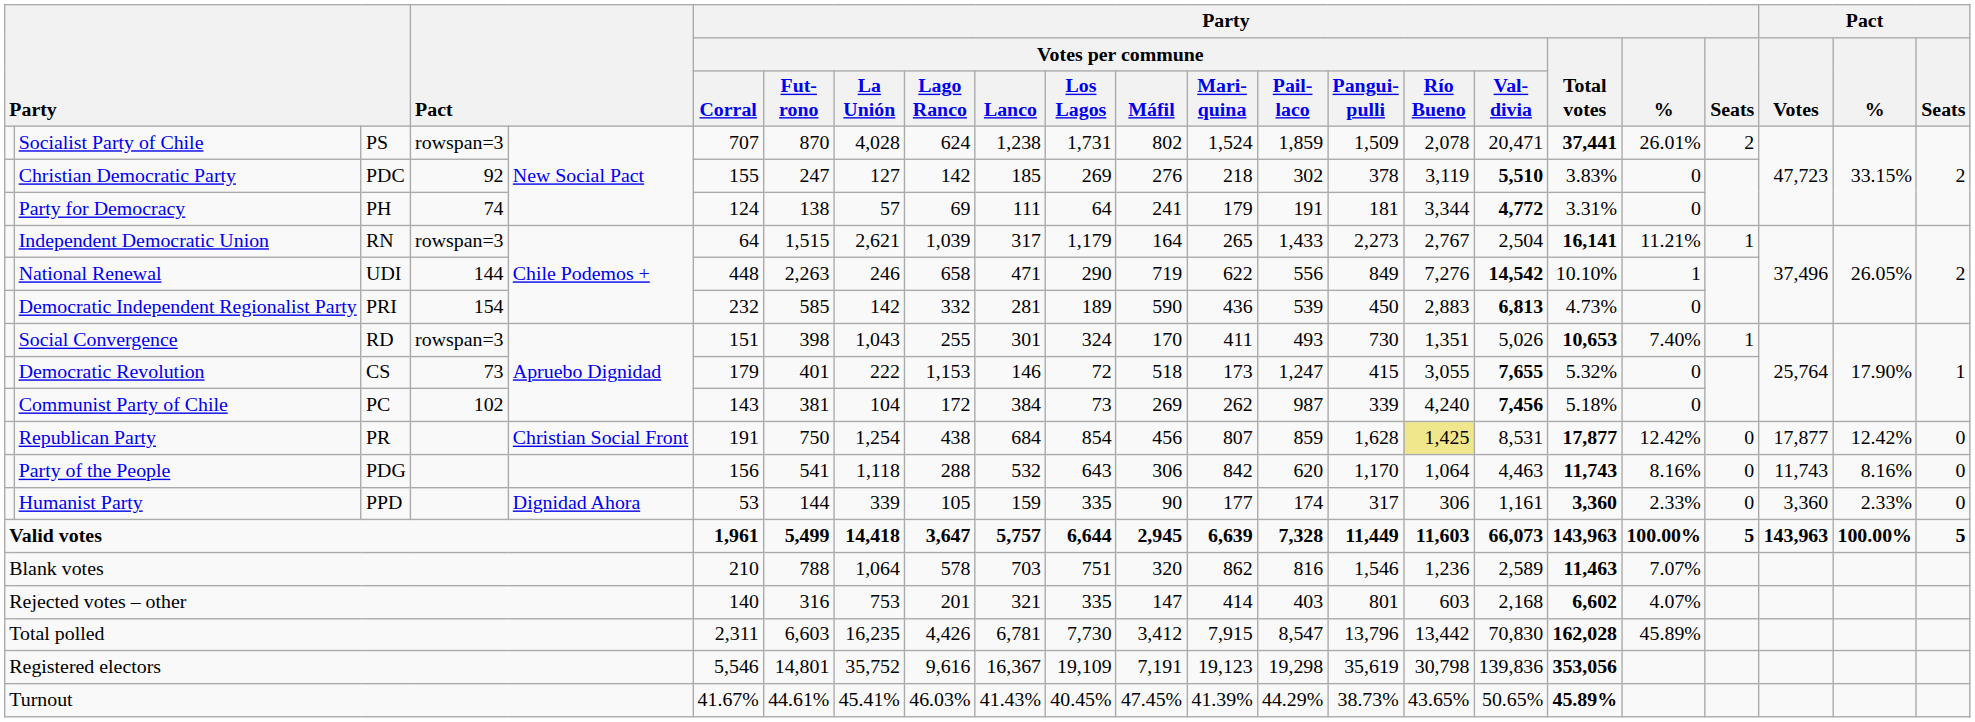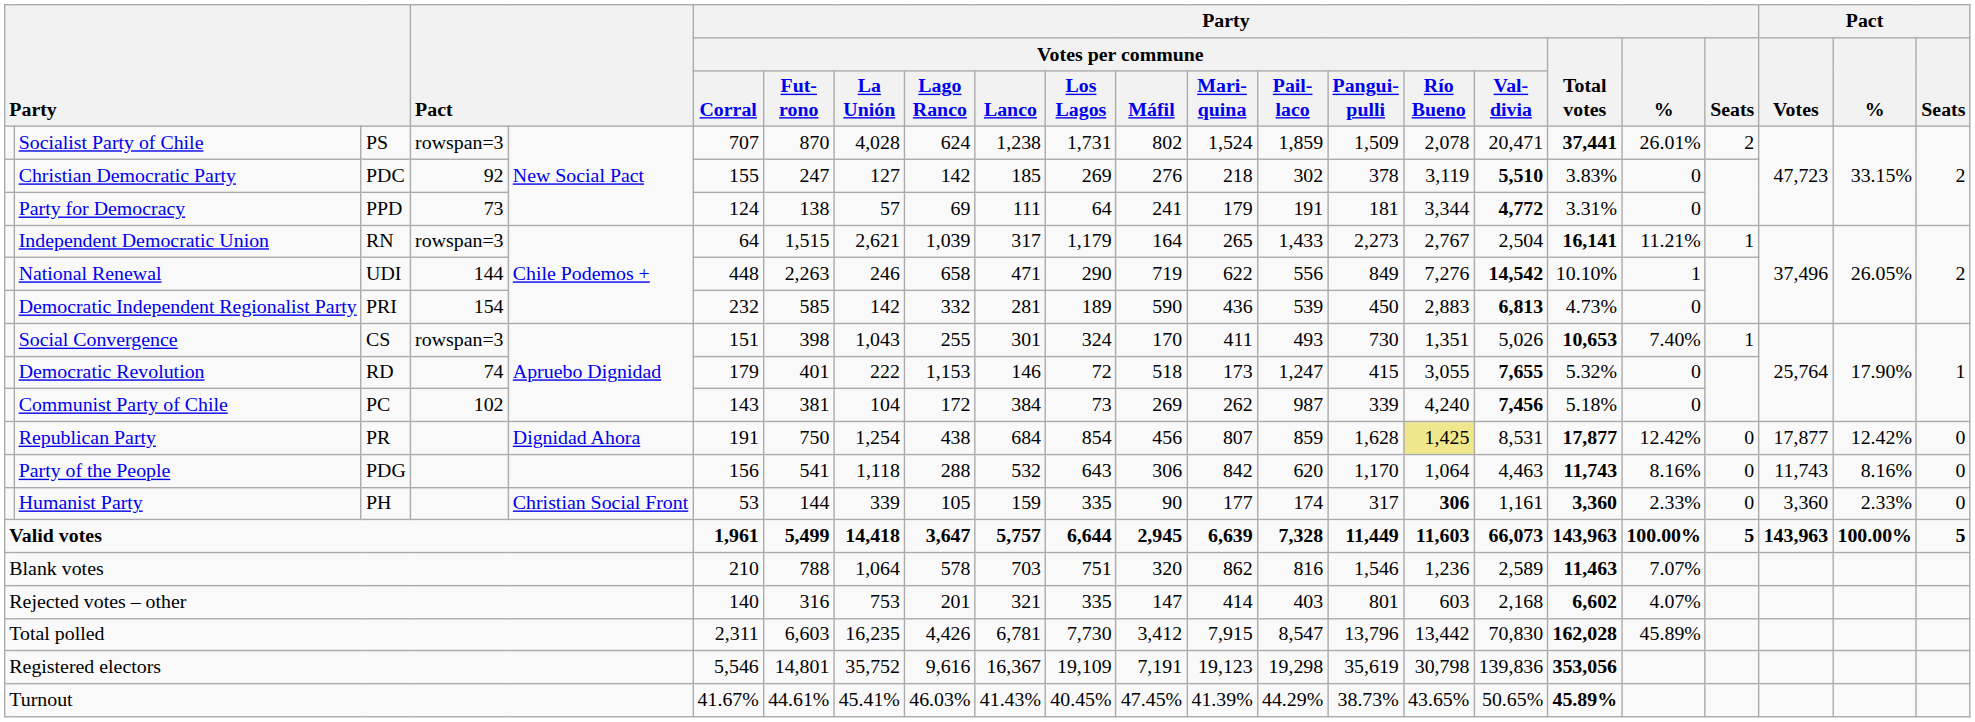(379, 208) PH -> (384, 208) PPD
(494, 208) 74 -> (494, 208) 73
(380, 339) RD -> (378, 339) CS
(378, 372) CS -> (380, 372) RD
(494, 372) 73 -> (494, 372) 74
(601, 438) Christian Social Front -> (577, 438) Dignidad Ahora
(384, 503) PPD -> (379, 503) PH
(577, 503) Dignidad Ahora -> (601, 503) Christian Social Front
(1454, 503) normal -> (1454, 503) bold
